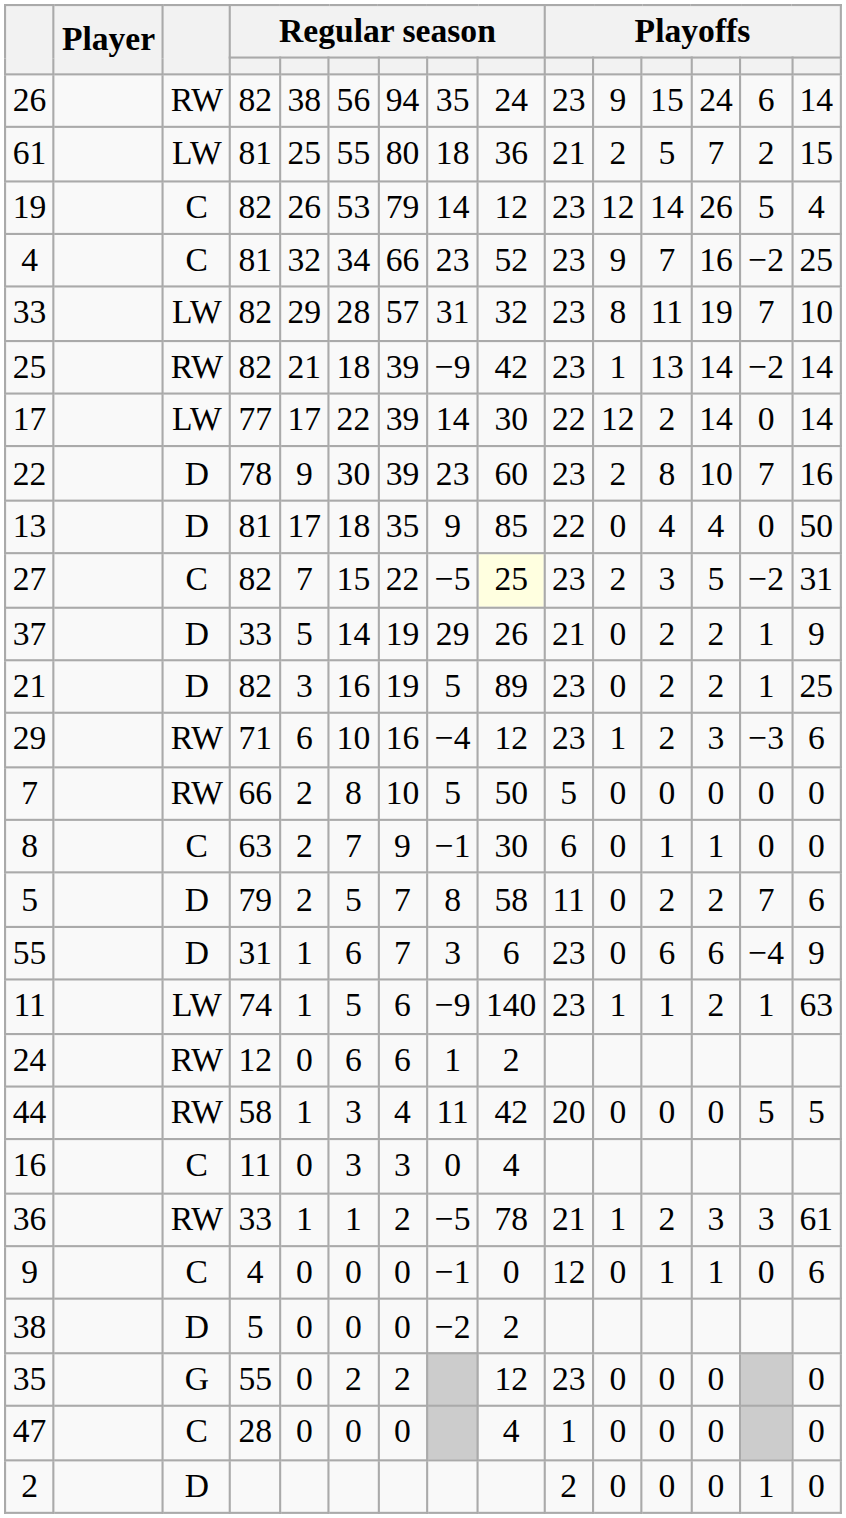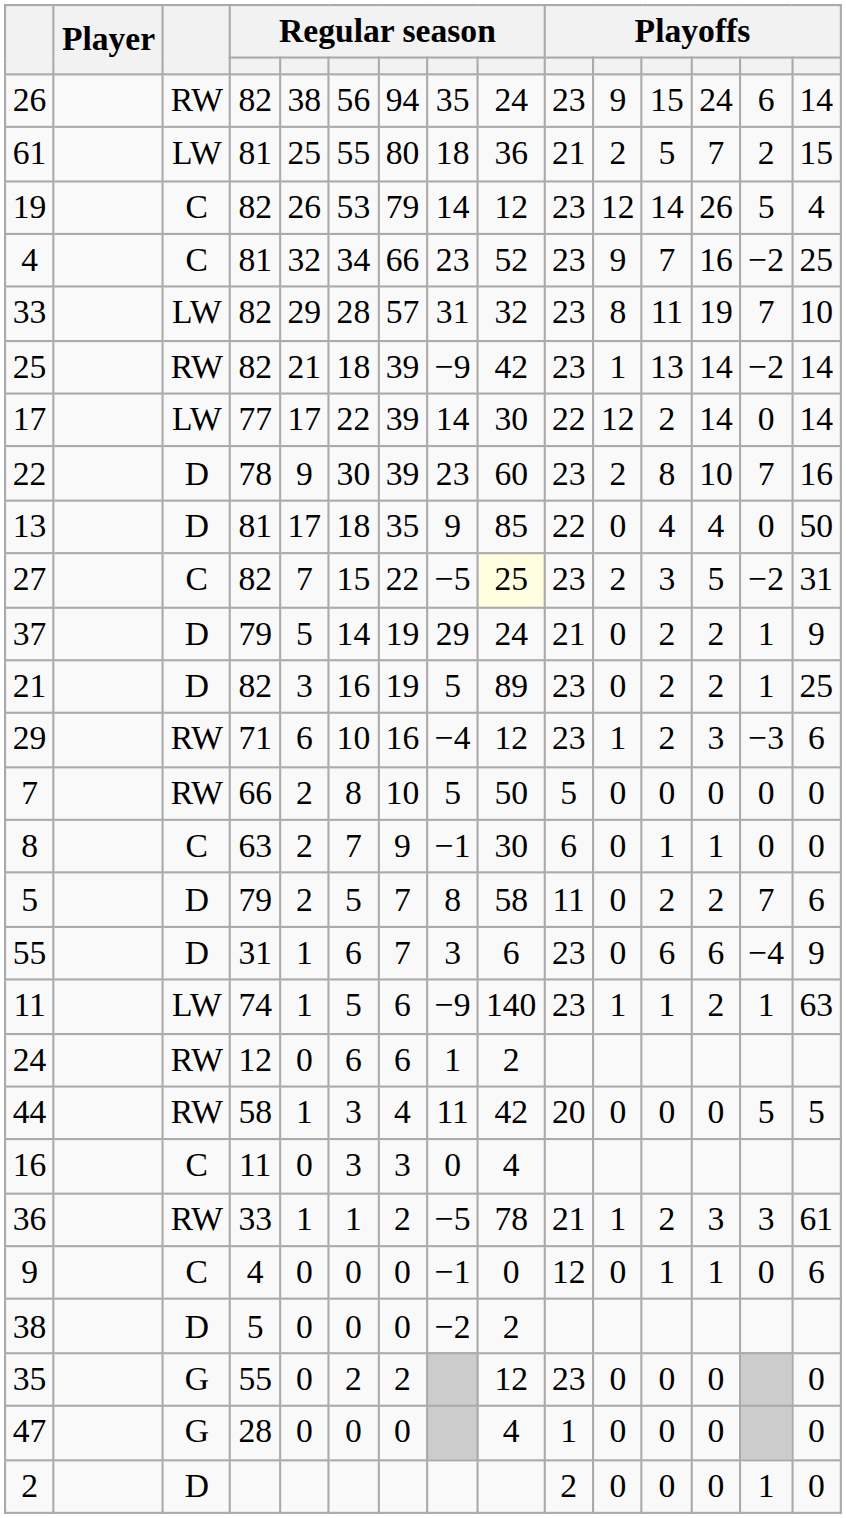(255, 632) 33 -> (255, 632) 79
(511, 632) 26 -> (511, 632) 24
(197, 1432) C -> (197, 1432) G
